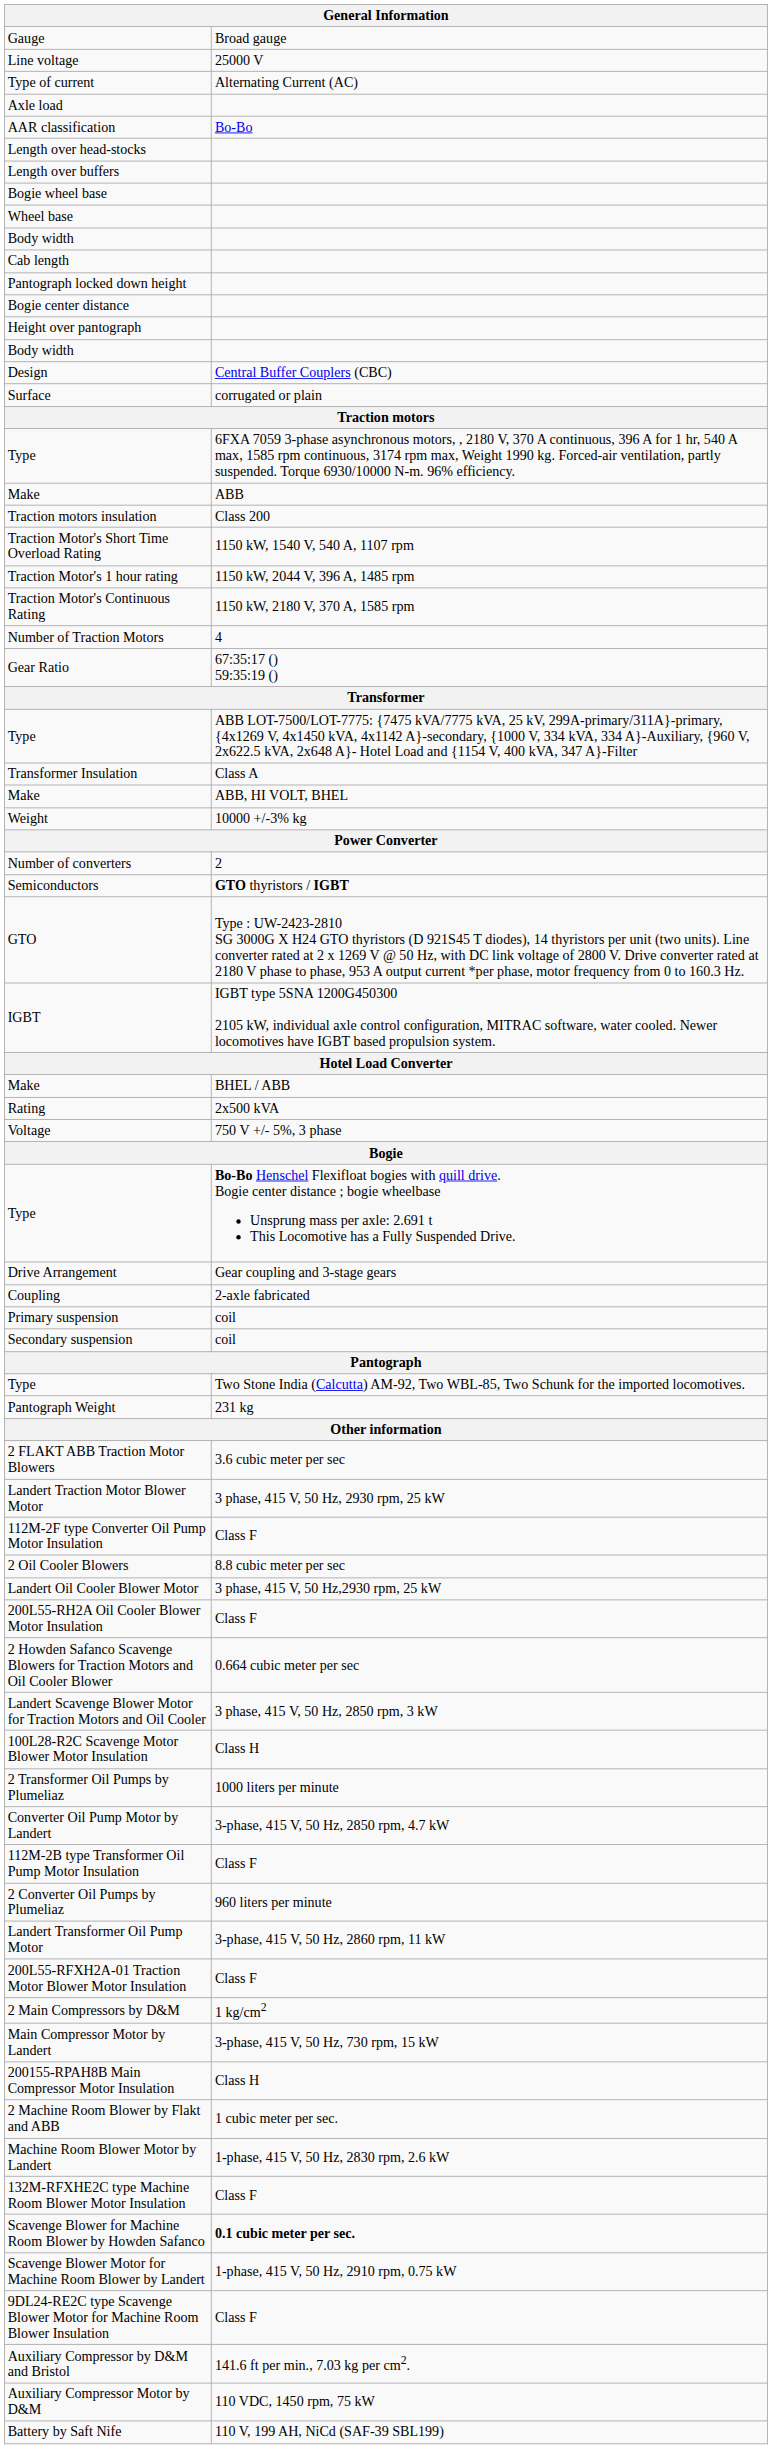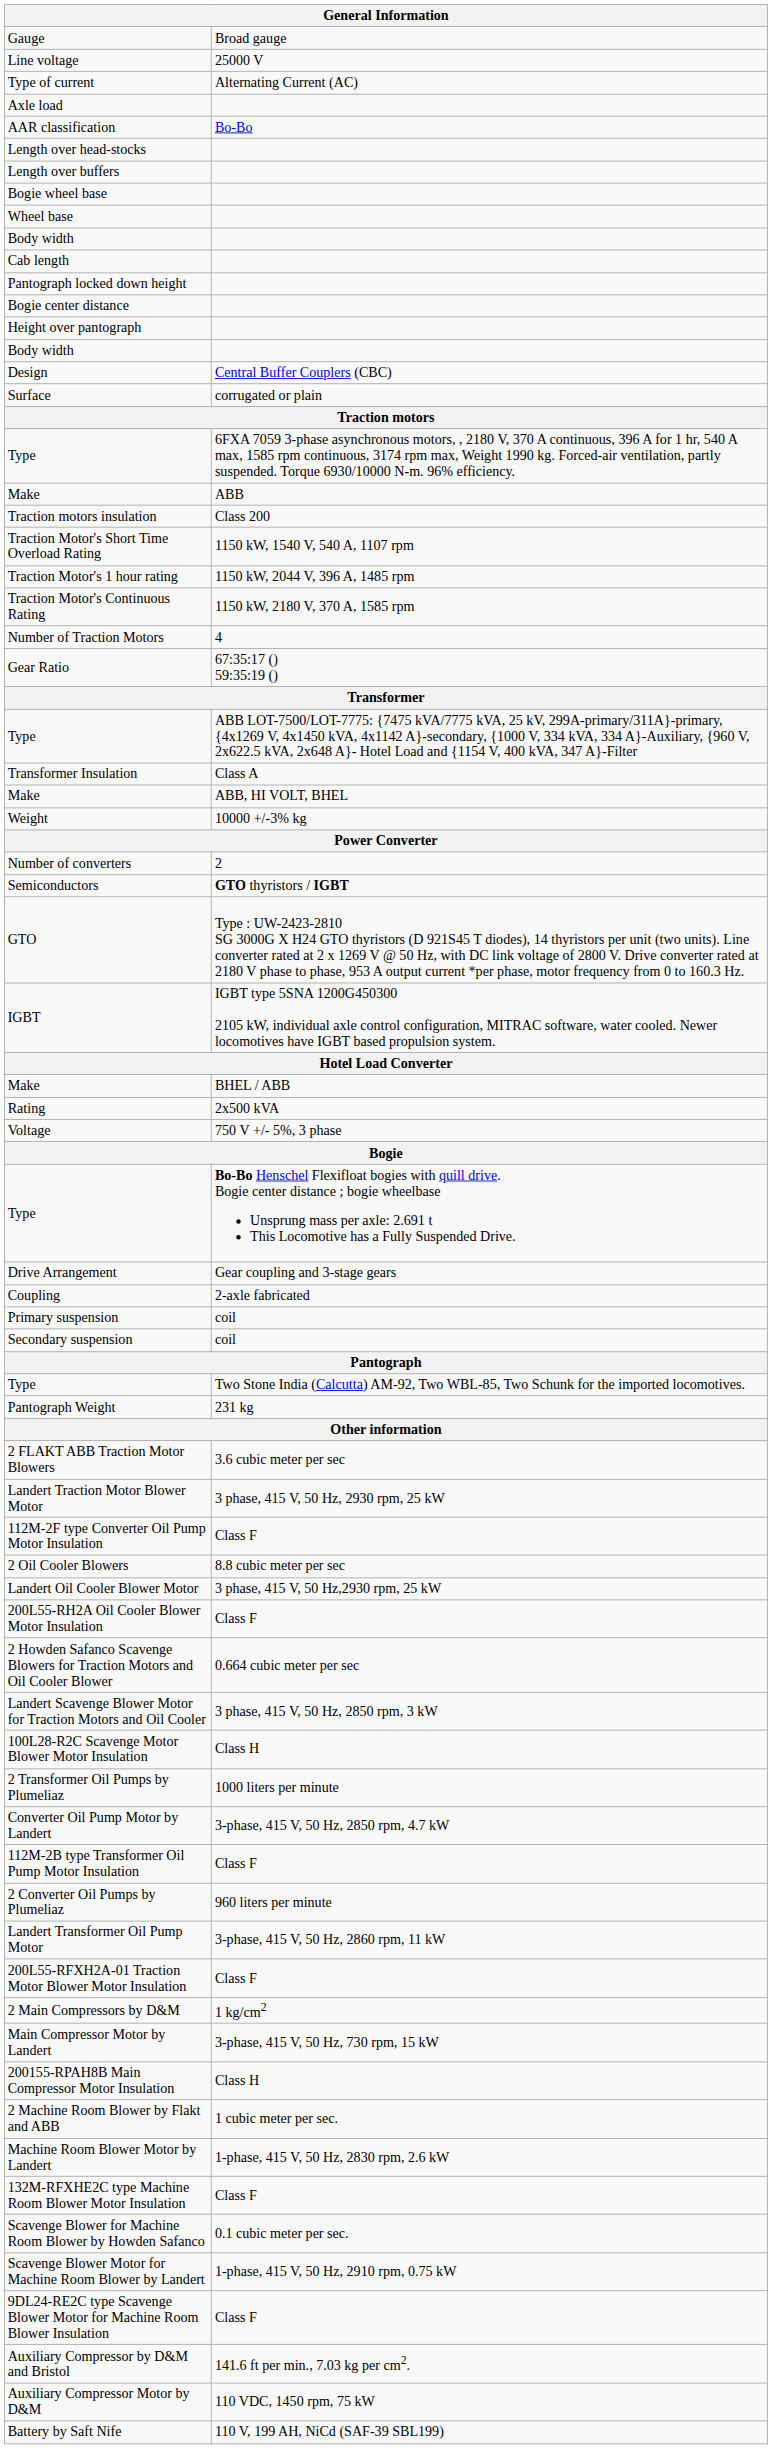(285, 2233) bold -> (282, 2233) normal
